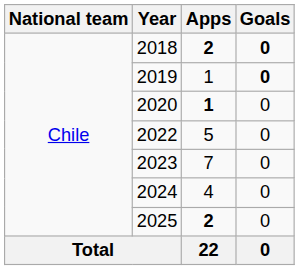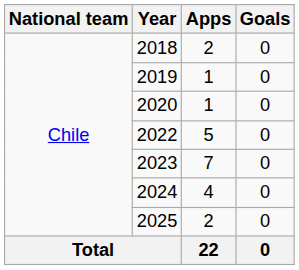(209, 47) bold -> (209, 47) normal
(265, 47) bold -> (265, 47) normal
(265, 76) bold -> (265, 76) normal
(209, 105) bold -> (209, 105) normal
(209, 221) bold -> (209, 221) normal
